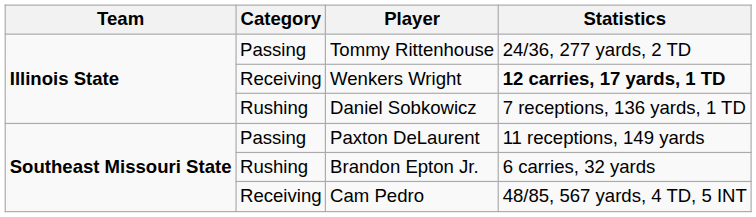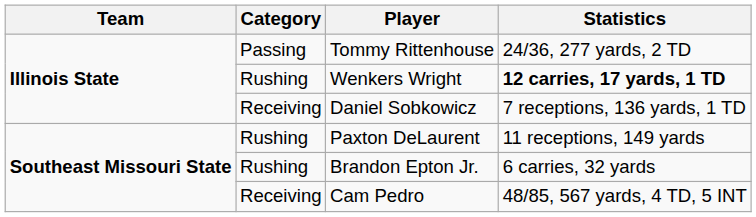(281, 78) Receiving -> (274, 78) Rushing
(274, 108) Rushing -> (281, 108) Receiving
(273, 137) Passing -> (274, 137) Rushing
